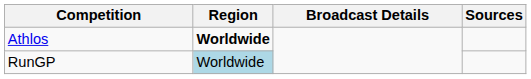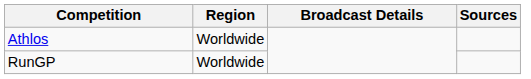(233, 39) bold -> (230, 39) normal
(230, 62) lightblue background -> (230, 62) no background
